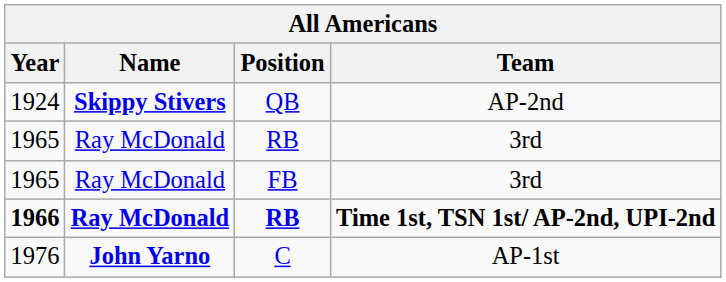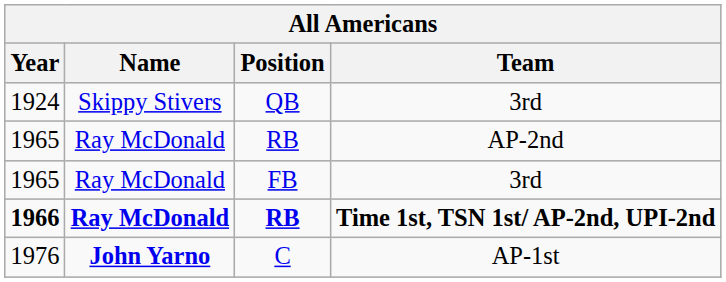(150, 101) bold -> (150, 101) normal
(526, 101) AP-2nd -> (526, 101) 3rd
(526, 140) 3rd -> (526, 140) AP-2nd
